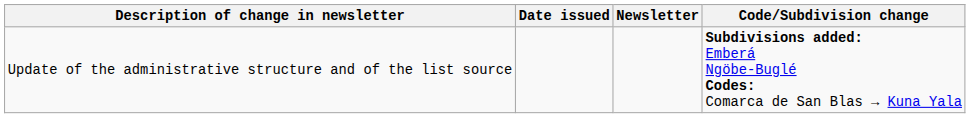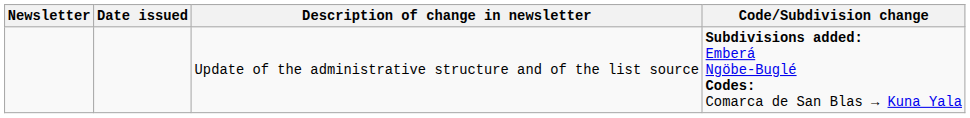columns swapped: (658, 16) <-> (260, 16)
